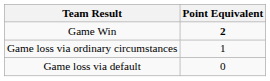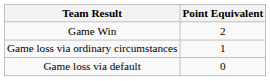(223, 31) bold -> (223, 31) normal
